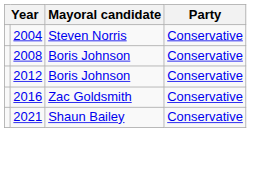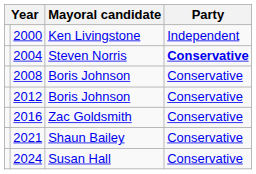+ row: (28, 35)
(205, 35) normal -> (208, 55) bold
+ row: (28, 158)
